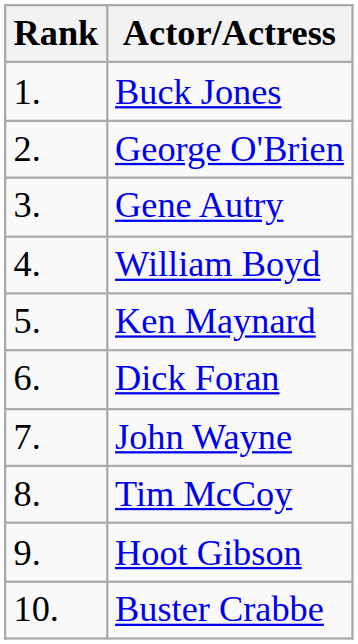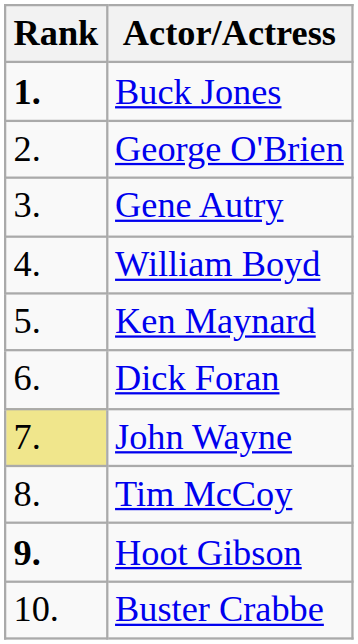(27, 90) normal -> (27, 90) bold
(27, 436) no background -> (27, 436) khaki background
(27, 551) normal -> (27, 551) bold
